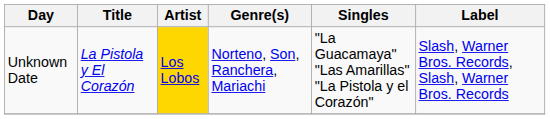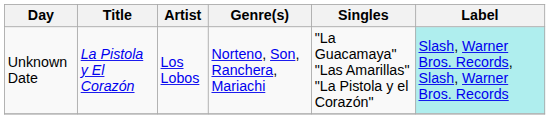(180, 70) gold background -> (180, 70) no background
(466, 70) no background -> (466, 70) paleturquoise background
